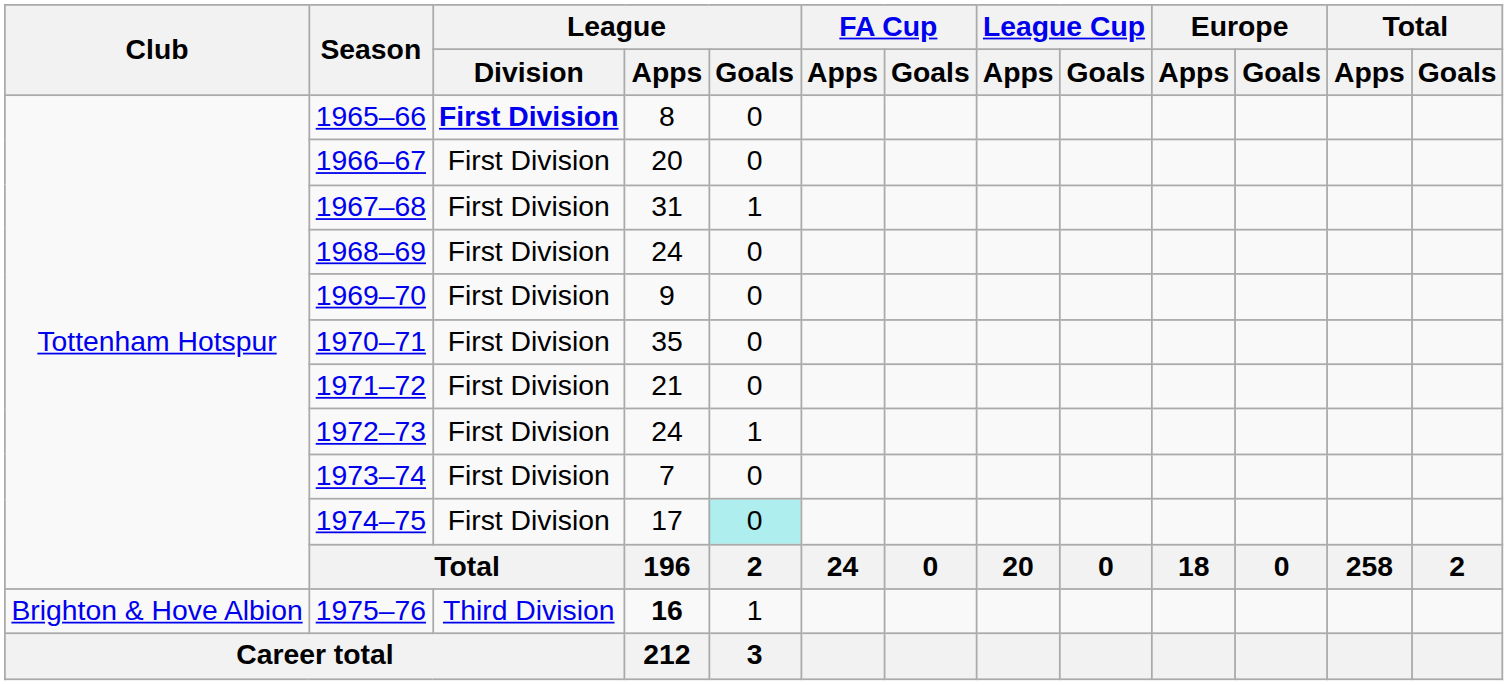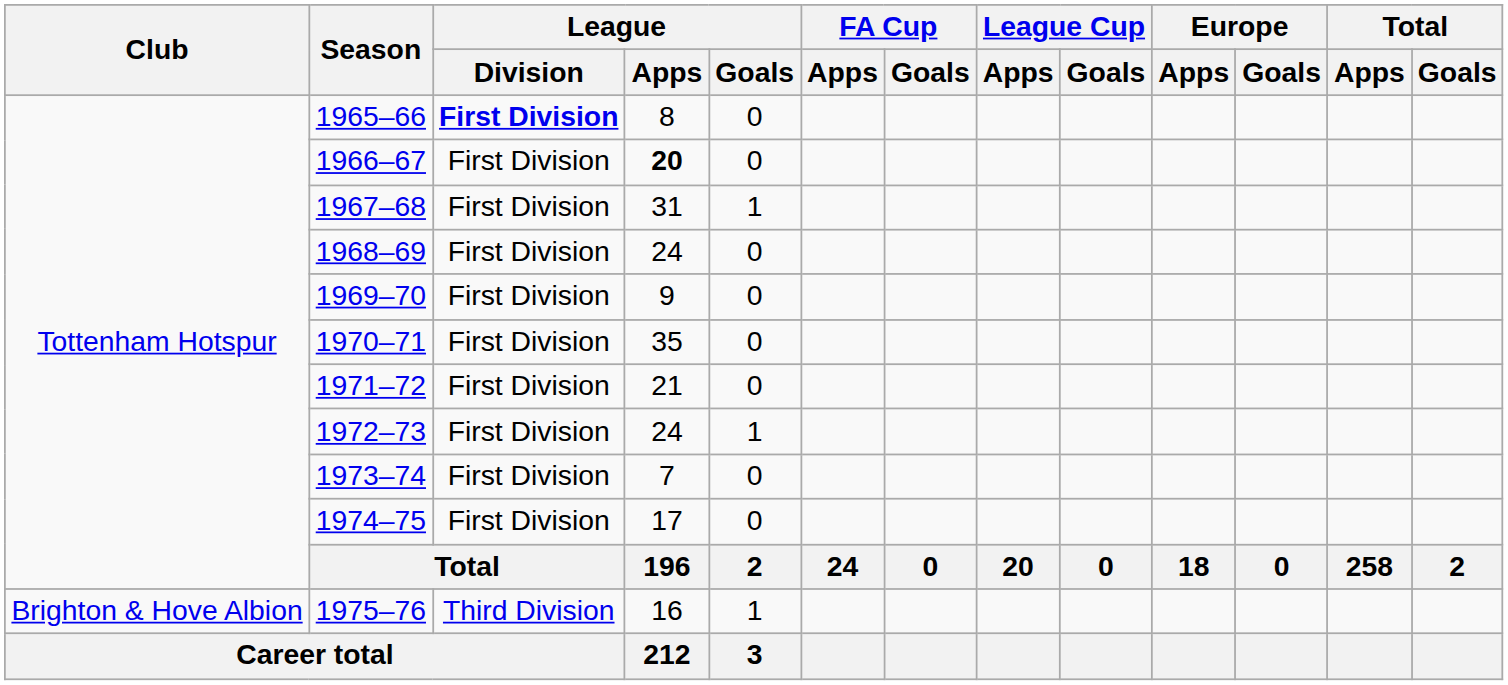(667, 161) normal -> (667, 161) bold
(755, 521) paleturquoise background -> (755, 521) no background
(667, 610) bold -> (667, 610) normal
